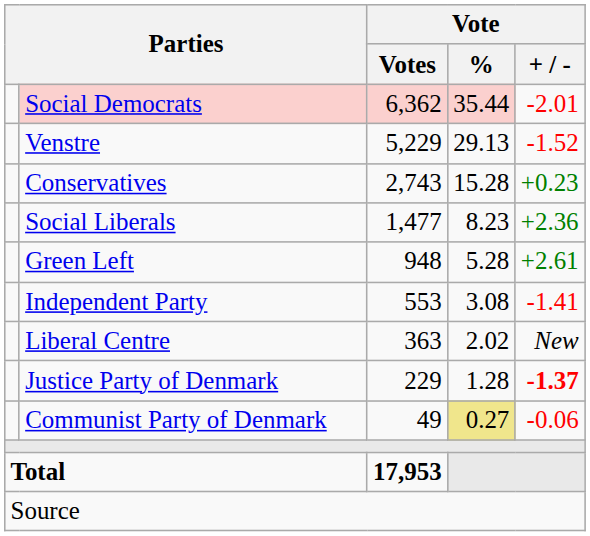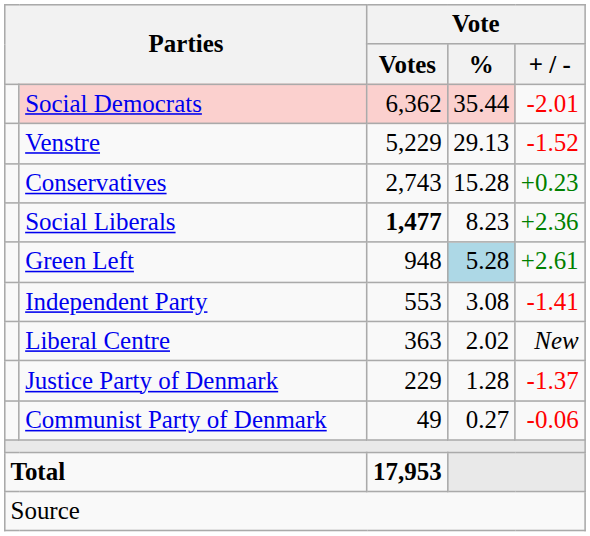(414, 222) normal -> (414, 222) bold
(488, 261) no background -> (488, 261) lightblue background
(553, 380) bold -> (553, 380) normal
(488, 420) khaki background -> (488, 420) no background
